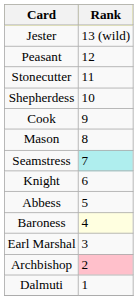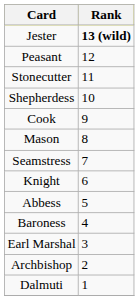(106, 35) normal -> (106, 35) bold
(85, 160) paleturquoise background -> (85, 160) no background
(85, 222) lightyellow background -> (85, 222) no background
(85, 264) pink background -> (85, 264) no background
